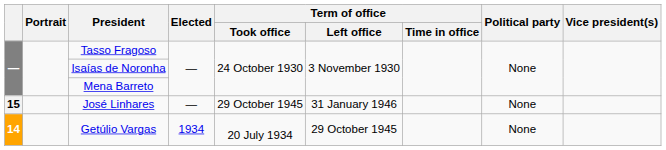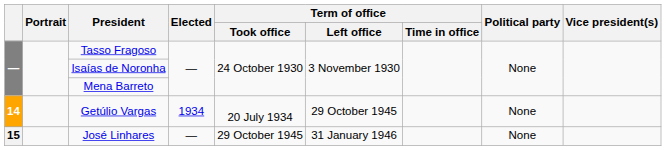rows swapped: (118, 129) <-> (118, 104)
